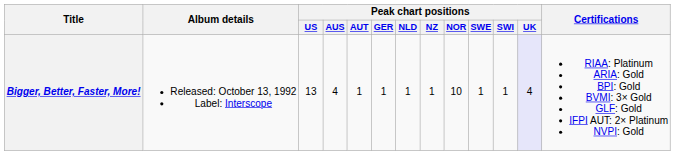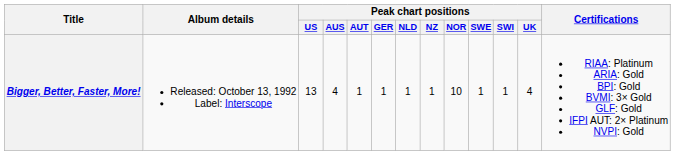(530, 92) lavender background -> (530, 92) no background
